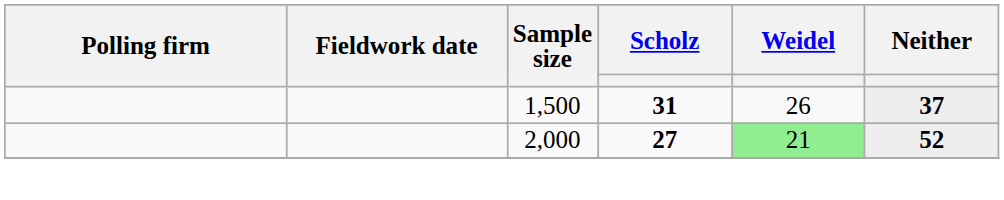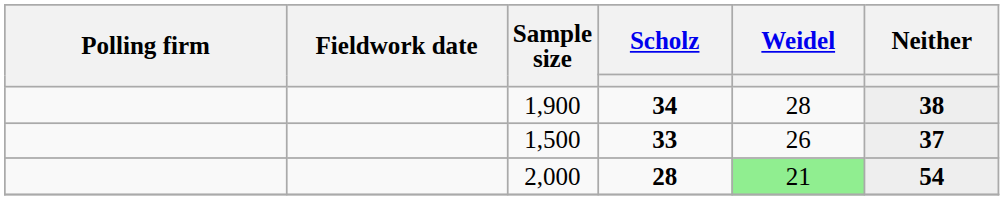+ row: (552, 105)
(665, 105) 31 -> (665, 141) 33
(665, 141) 27 -> (665, 177) 28
(932, 141) 52 -> (932, 177) 54
